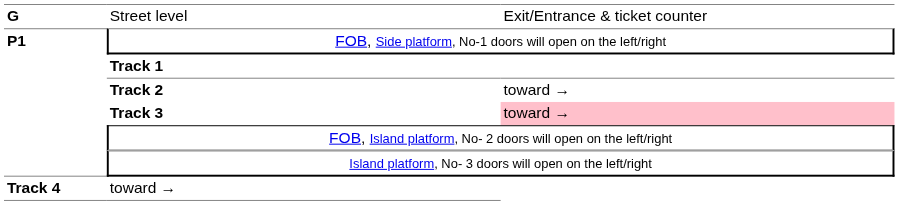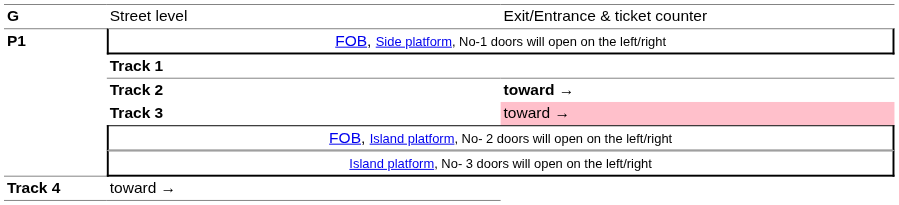(537, 90) normal -> (539, 90) bold
